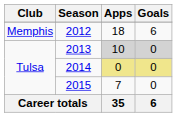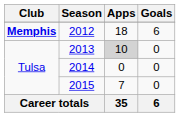(30, 31) normal -> (32, 31) bold
(153, 49) lightgrey background -> (157, 49) no background
(118, 67) khaki background -> (121, 67) no background
(153, 67) khaki background -> (157, 67) no background
